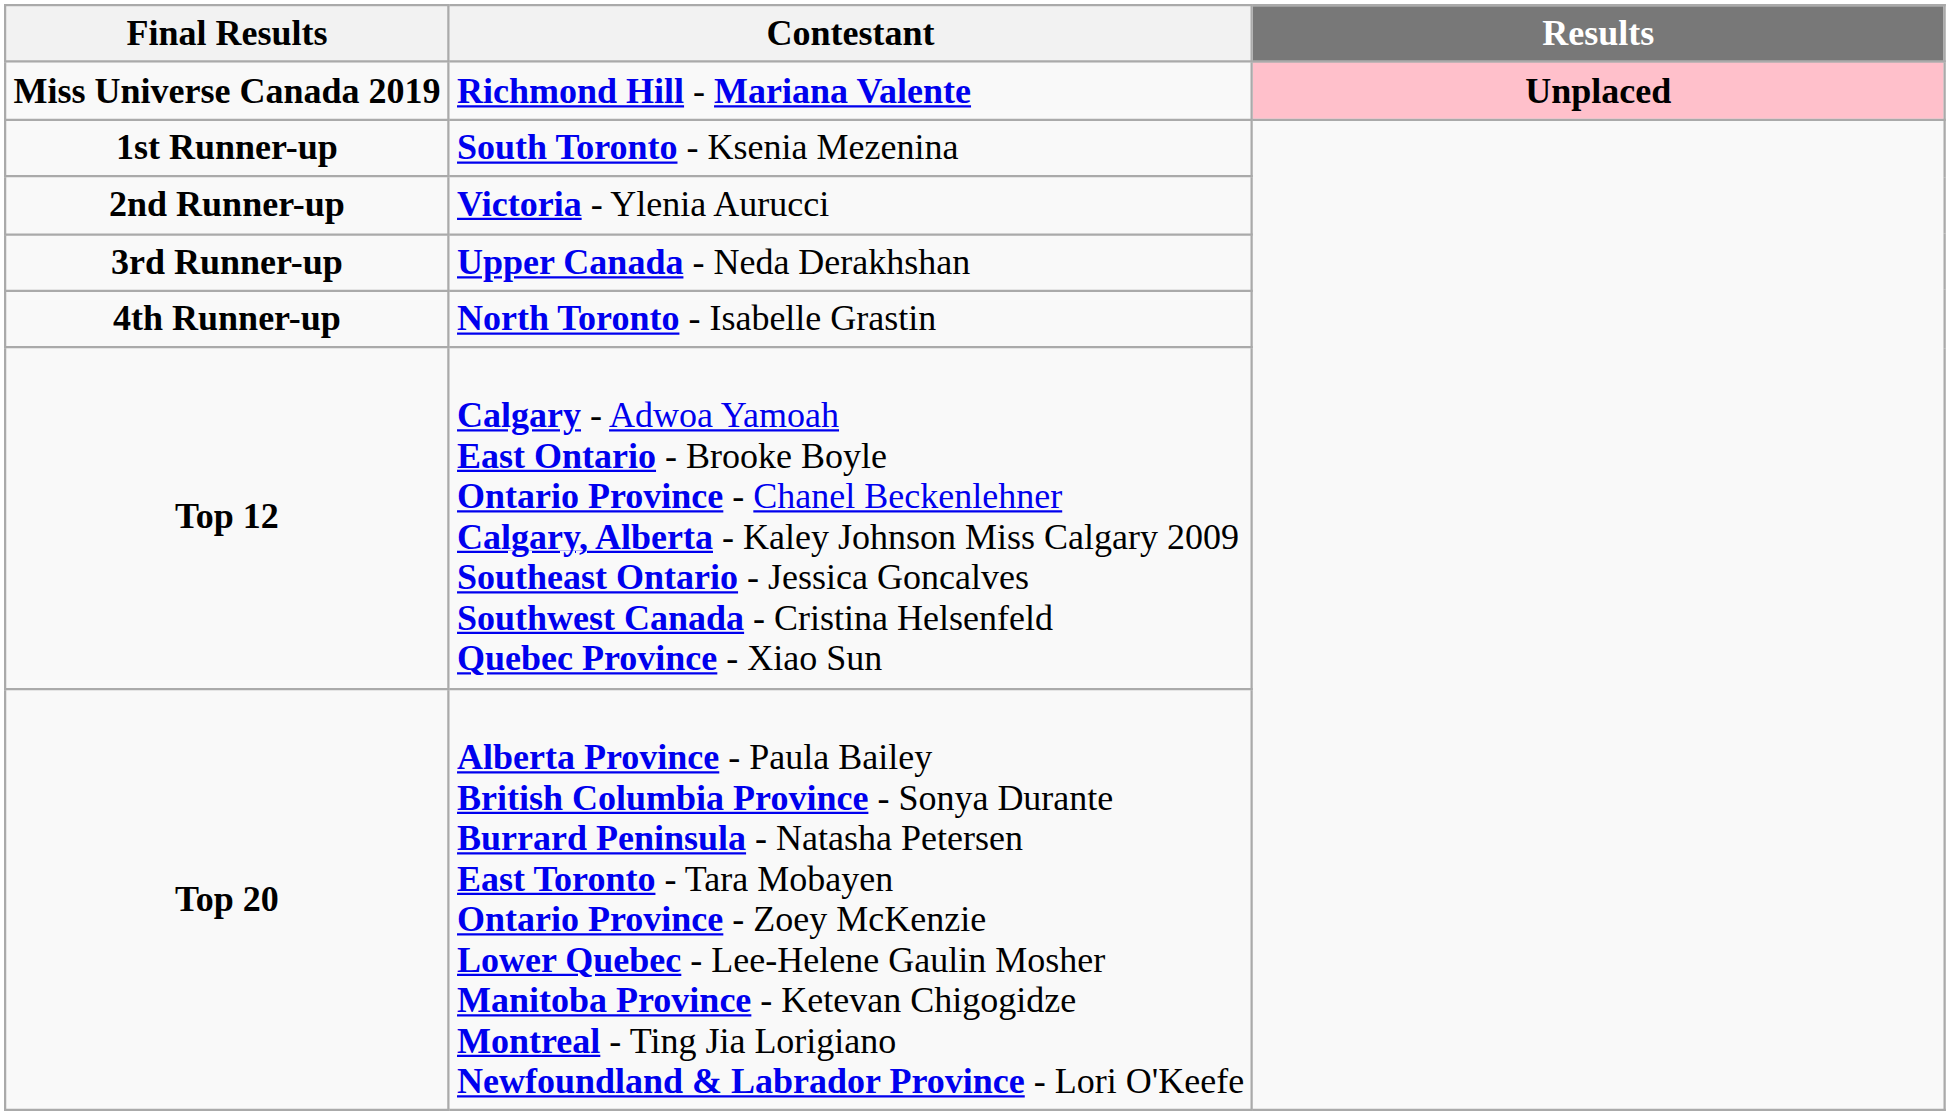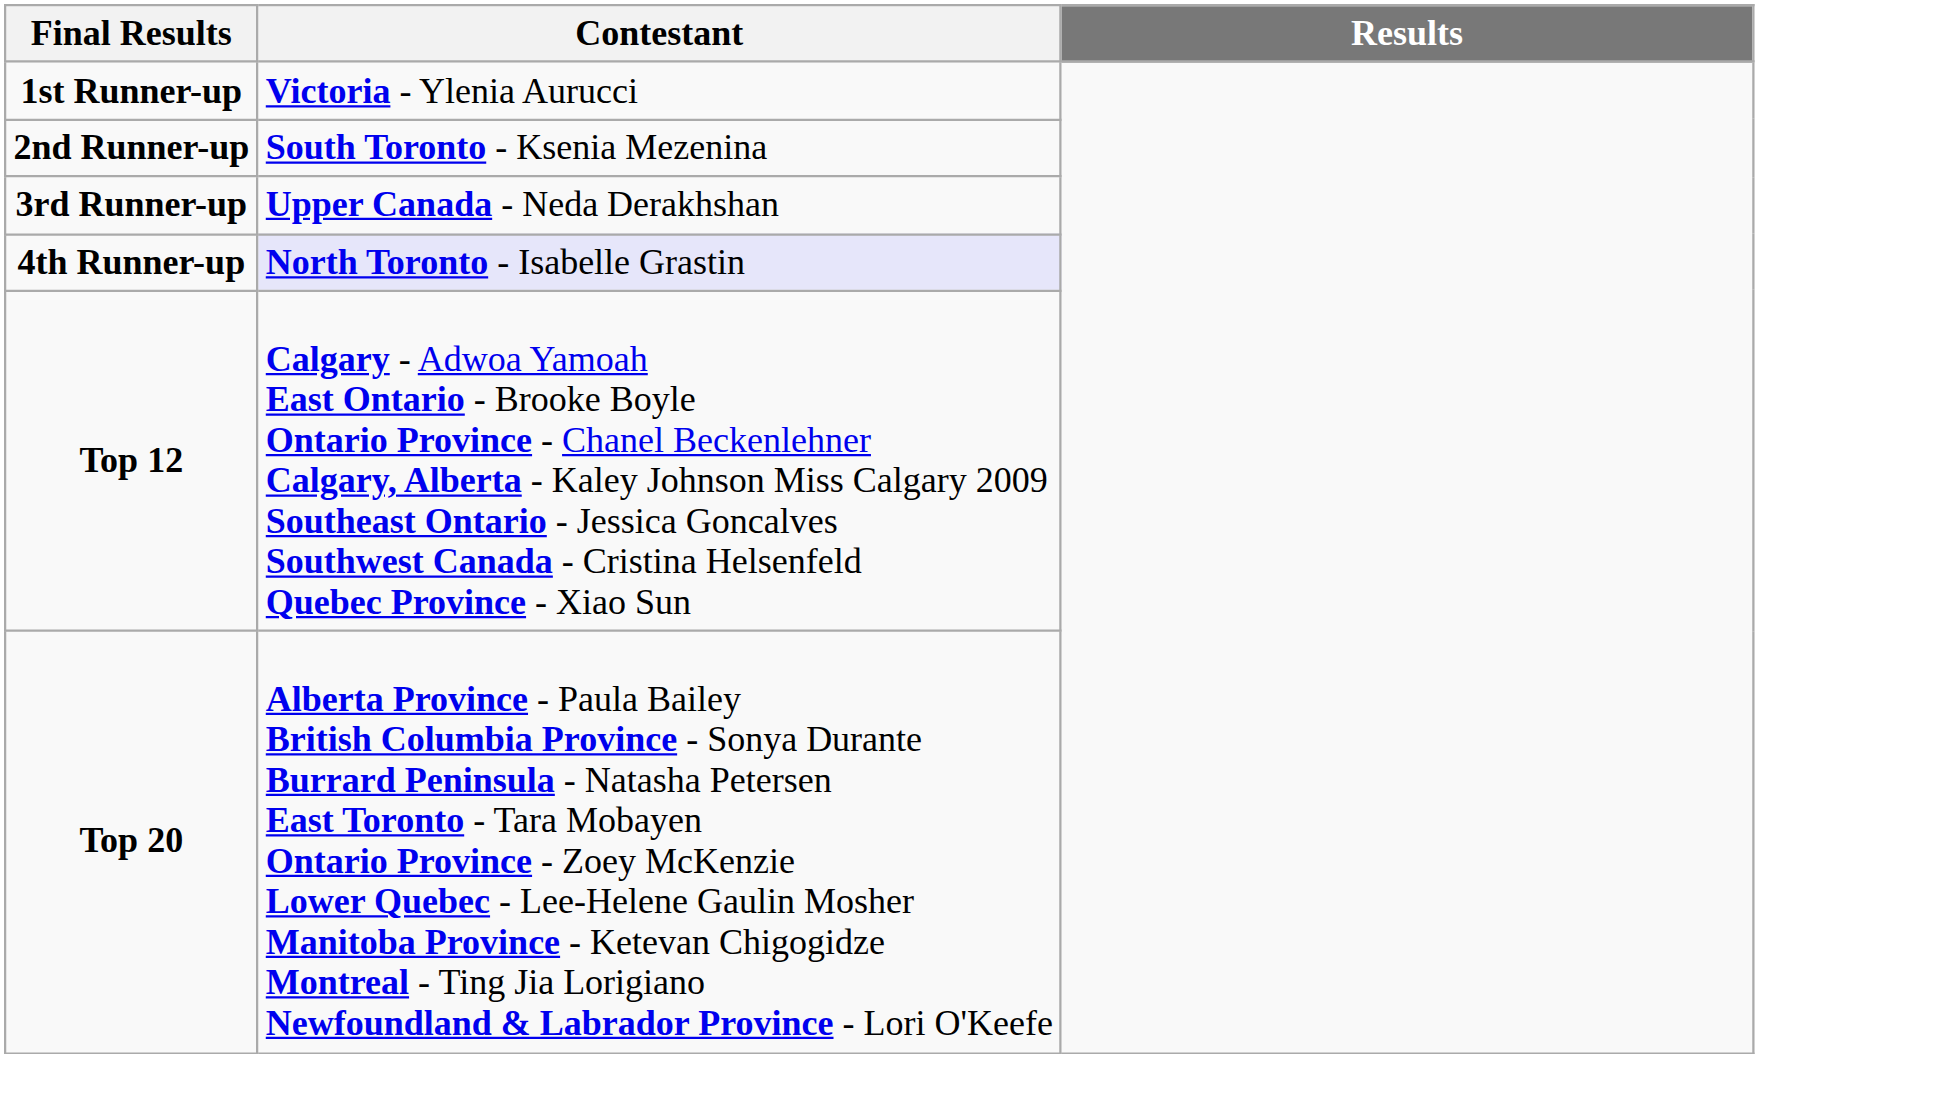- row: (227, 90)
(708, 147) South Toronto - Ksenia Mezenina -> (452, 90) Victoria - Ylenia Aurucci
(643, 204) Victoria - Ylenia Aurucci -> (516, 147) South Toronto - Ksenia Mezenina
(697, 318) no background -> (505, 261) lavender background
